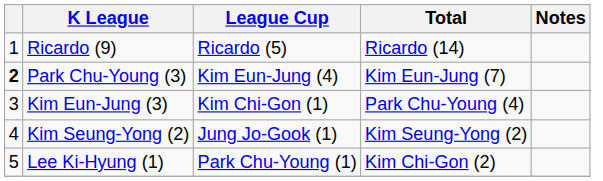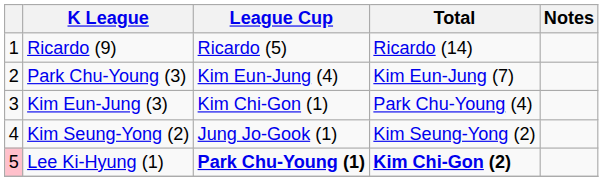(14, 76) bold -> (14, 76) normal
(14, 162) no background -> (14, 162) pink background
(277, 162) normal -> (281, 162) bold
(430, 162) normal -> (442, 162) bold
